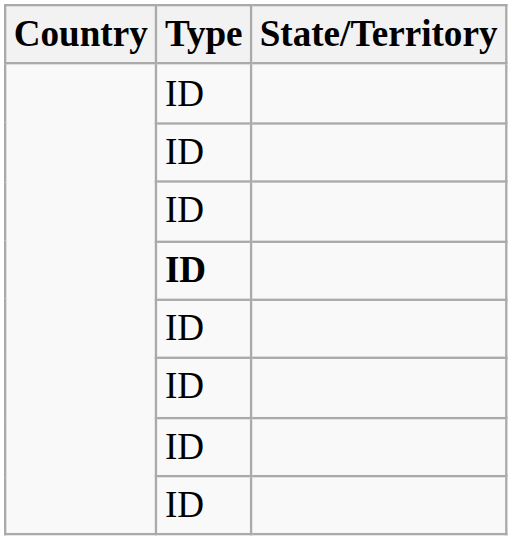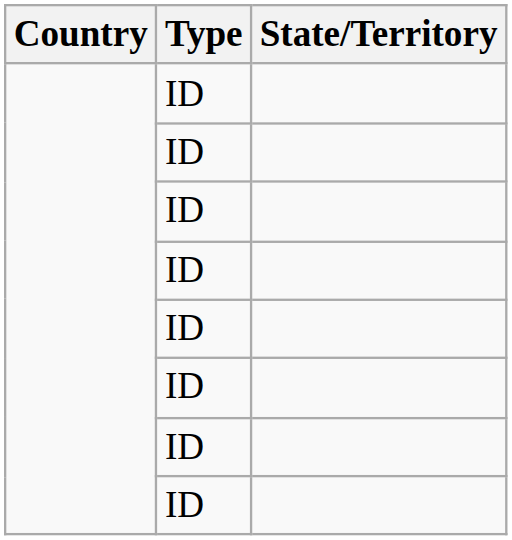(186, 269) bold -> (184, 269) normal
